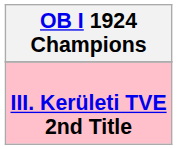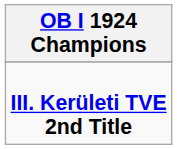(89, 114) pink background -> (89, 114) no background
